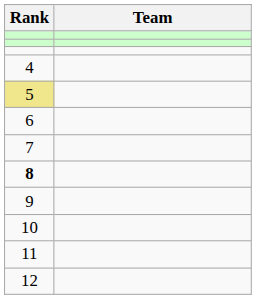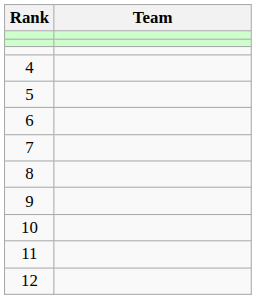(29, 94) khaki background -> (29, 94) no background
(29, 174) bold -> (29, 174) normal
